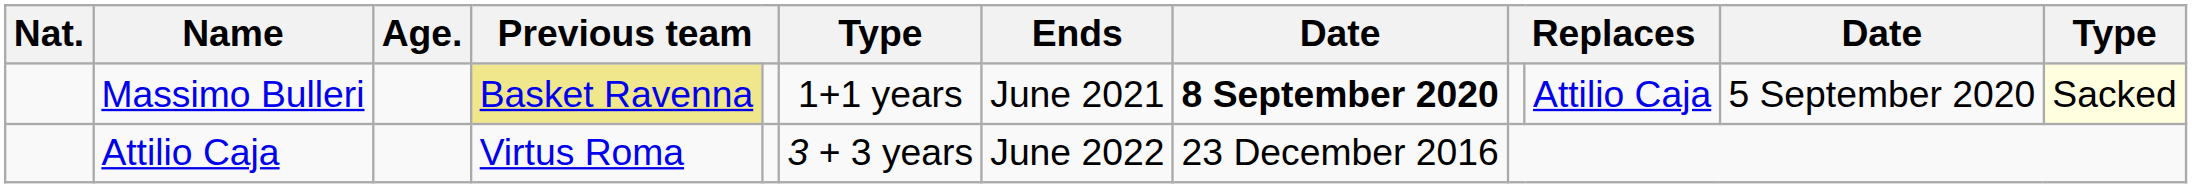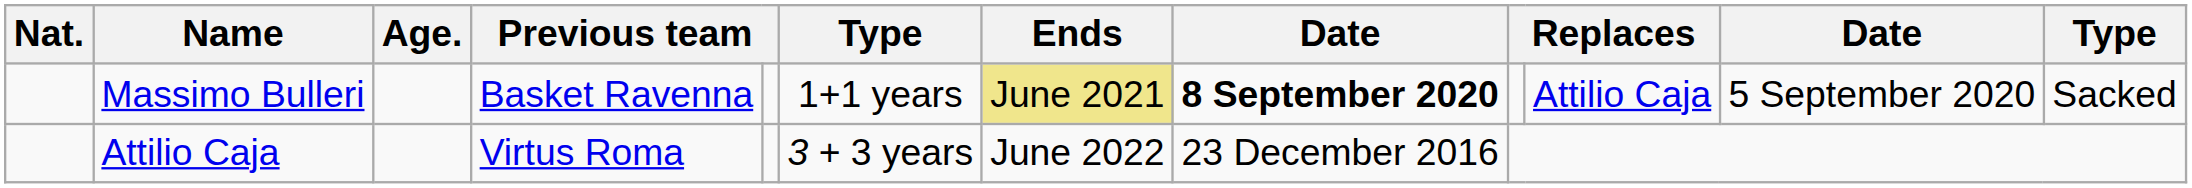(616, 93) khaki background -> (616, 93) no background
(1077, 93) no background -> (1077, 93) khaki background
(2115, 93) lightyellow background -> (2115, 93) no background
